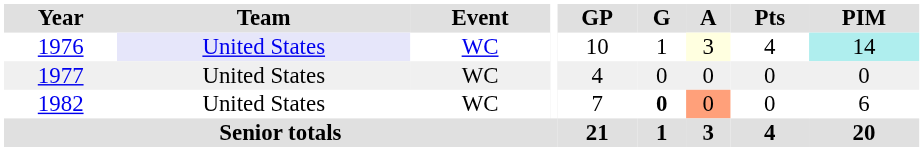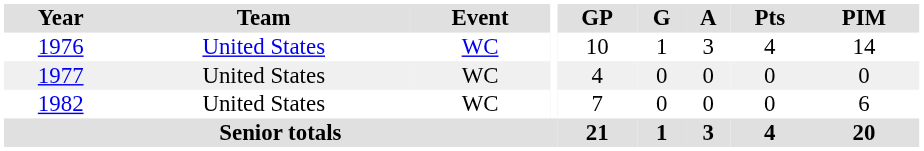(264, 46) lavender background -> (264, 46) no background
(708, 46) lightyellow background -> (708, 46) no background
(864, 46) paleturquoise background -> (864, 46) no background
(662, 103) bold -> (662, 103) normal
(708, 103) lightsalmon background -> (708, 103) no background
